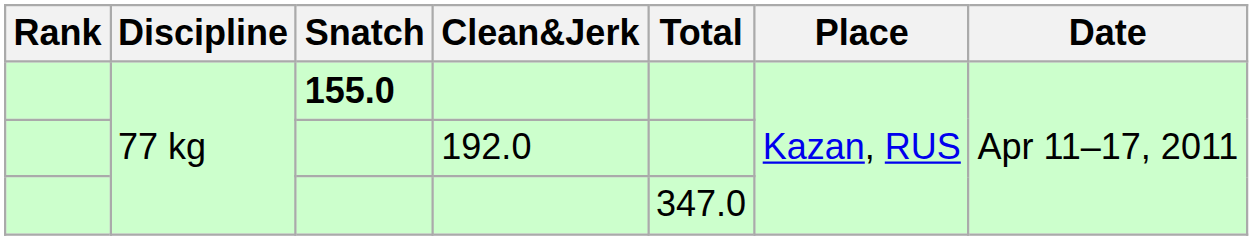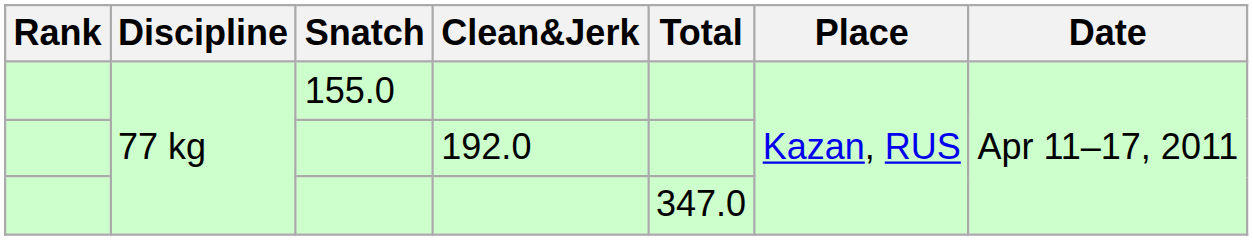(350, 90) bold -> (350, 90) normal
